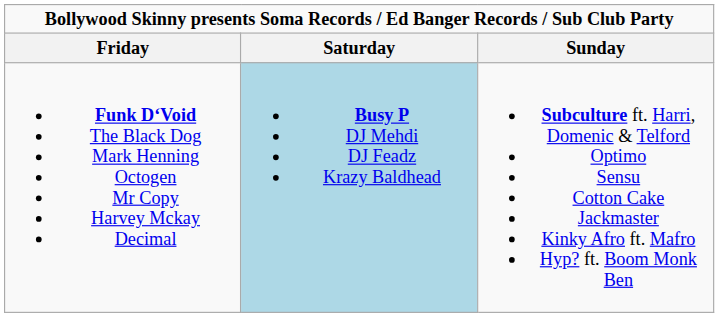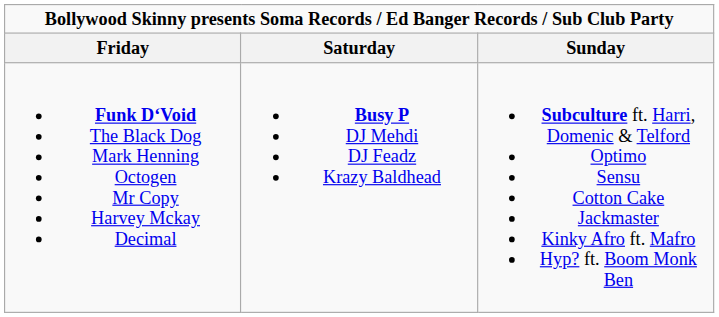(359, 146) lightblue background -> (359, 146) no background
